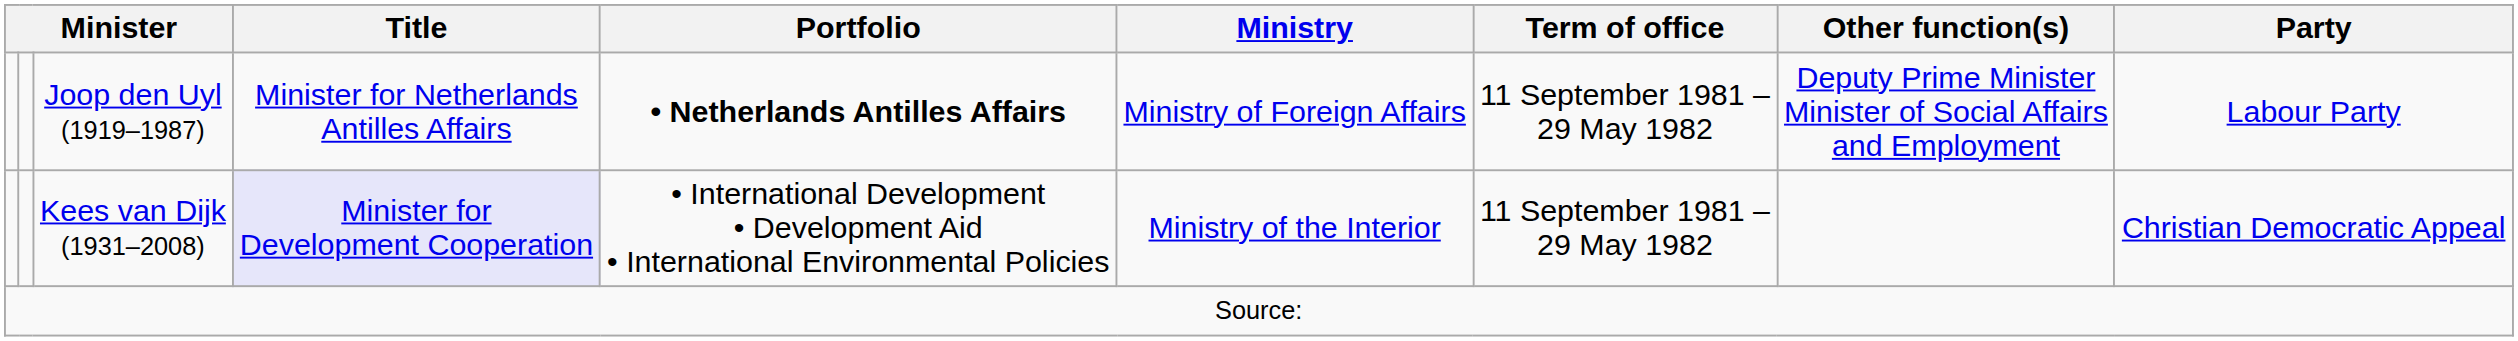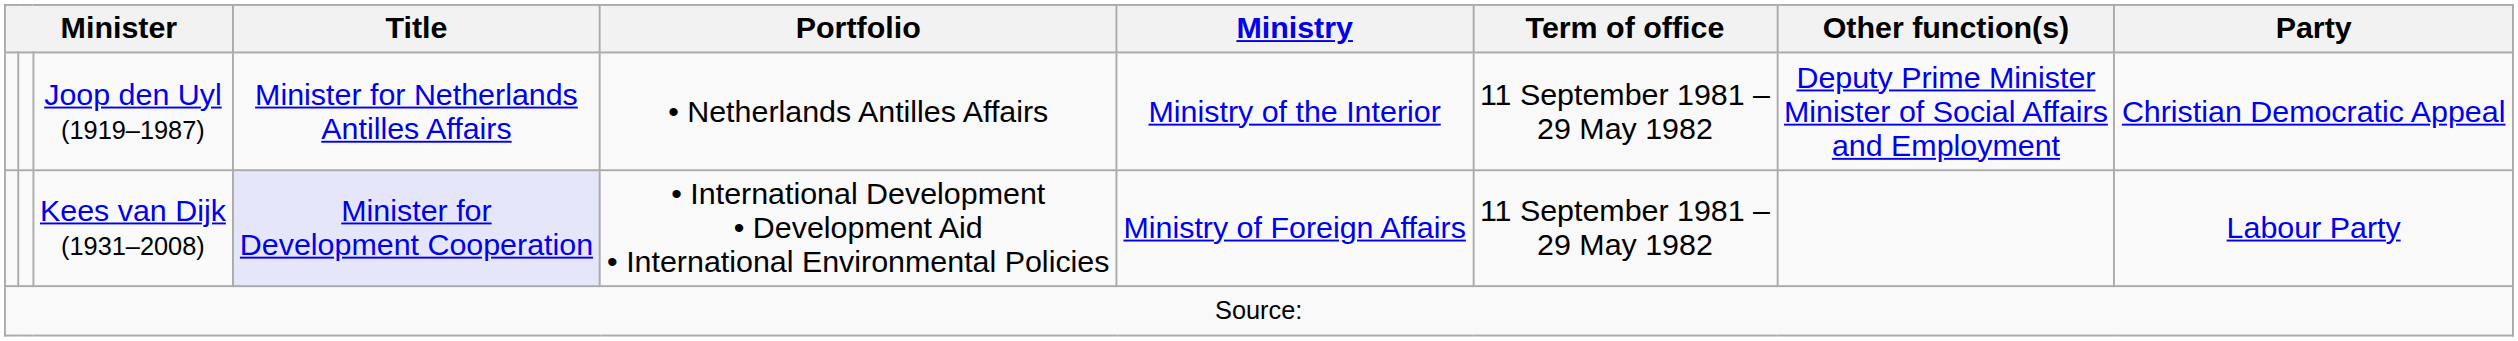(858, 111) bold -> (858, 111) normal
(1295, 111) Ministry of Foreign Affairs -> (1295, 111) Ministry of the Interior
(2314, 111) Labour Party -> (2314, 111) Christian Democratic Appeal
(1295, 227) Ministry of the Interior -> (1295, 227) Ministry of Foreign Affairs
(2314, 227) Christian Democratic Appeal -> (2314, 227) Labour Party
